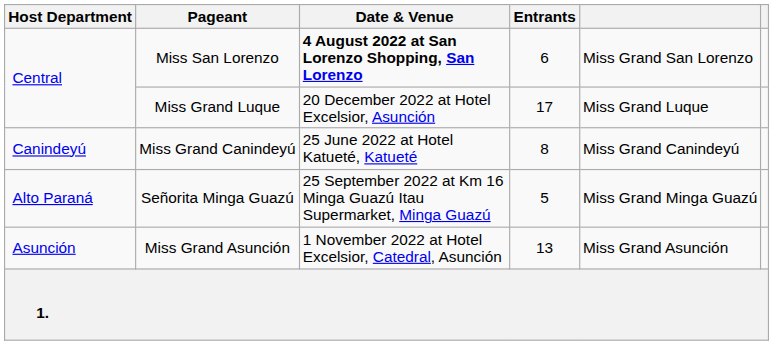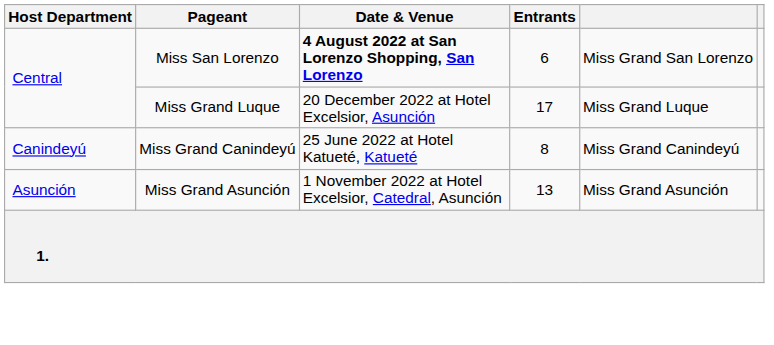- row: (217, 198)
